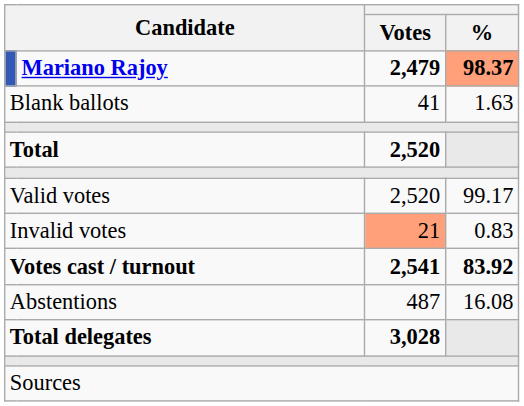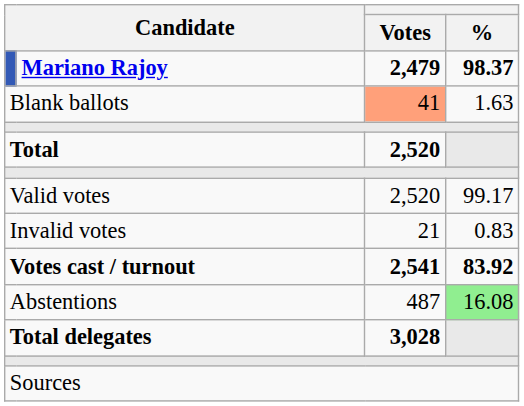(488, 68) lightsalmon background -> (488, 68) no background
(429, 103) no background -> (429, 103) lightsalmon background
(429, 230) lightsalmon background -> (429, 230) no background
(488, 301) no background -> (488, 301) lightgreen background
